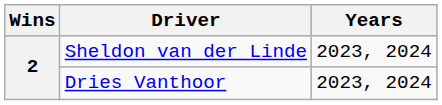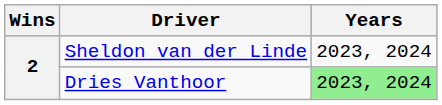(374, 83) no background -> (374, 83) lightgreen background
